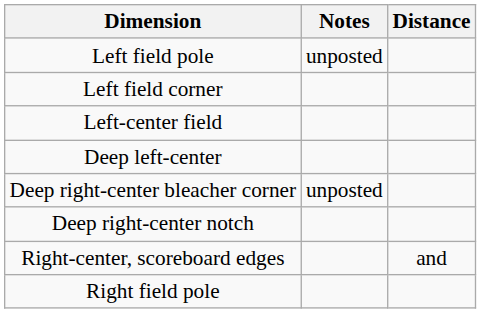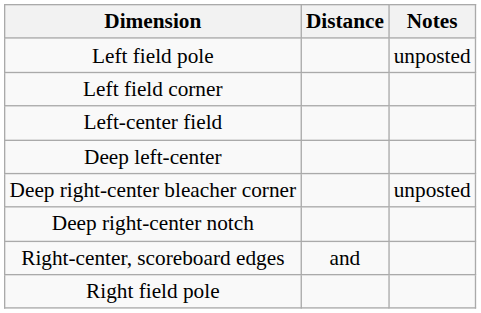columns swapped: (432, 21) <-> (344, 21)
